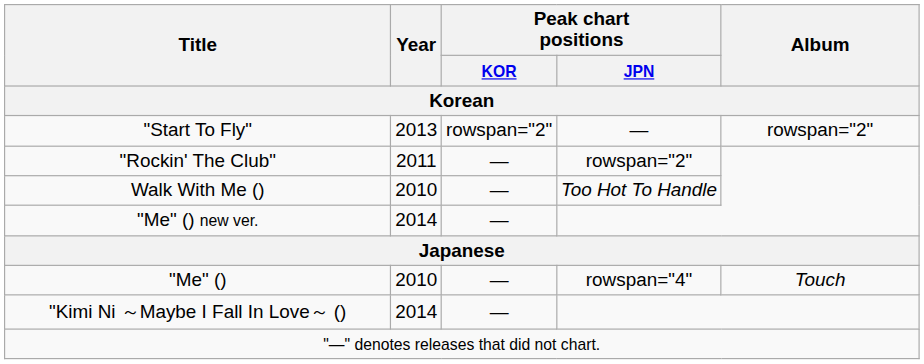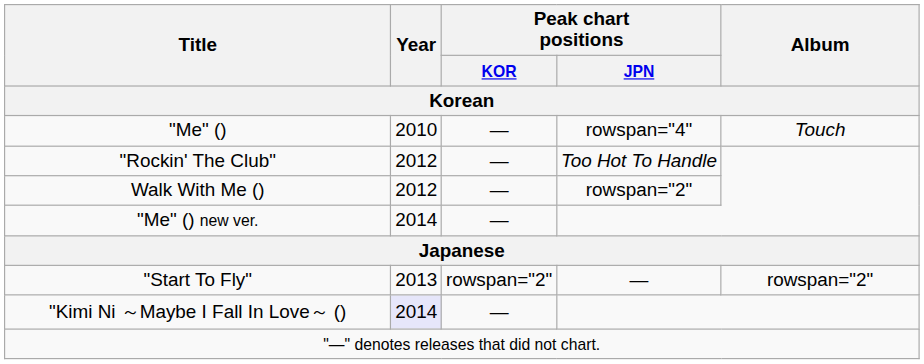rows swapped: (198, 280) <-> (198, 130)
(416, 160) 2011 -> (416, 160) 2012
(639, 160) rowspan="2" -> (639, 160) Too Hot To Handle
(416, 190) 2010 -> (416, 190) 2012
(639, 190) Too Hot To Handle -> (639, 190) rowspan="2"
(416, 311) no background -> (416, 311) lavender background
